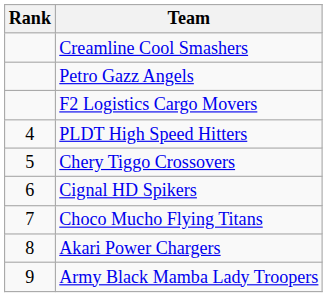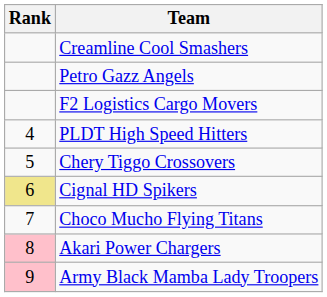(30, 190) no background -> (30, 190) khaki background
(30, 248) no background -> (30, 248) pink background
(30, 276) no background -> (30, 276) pink background
